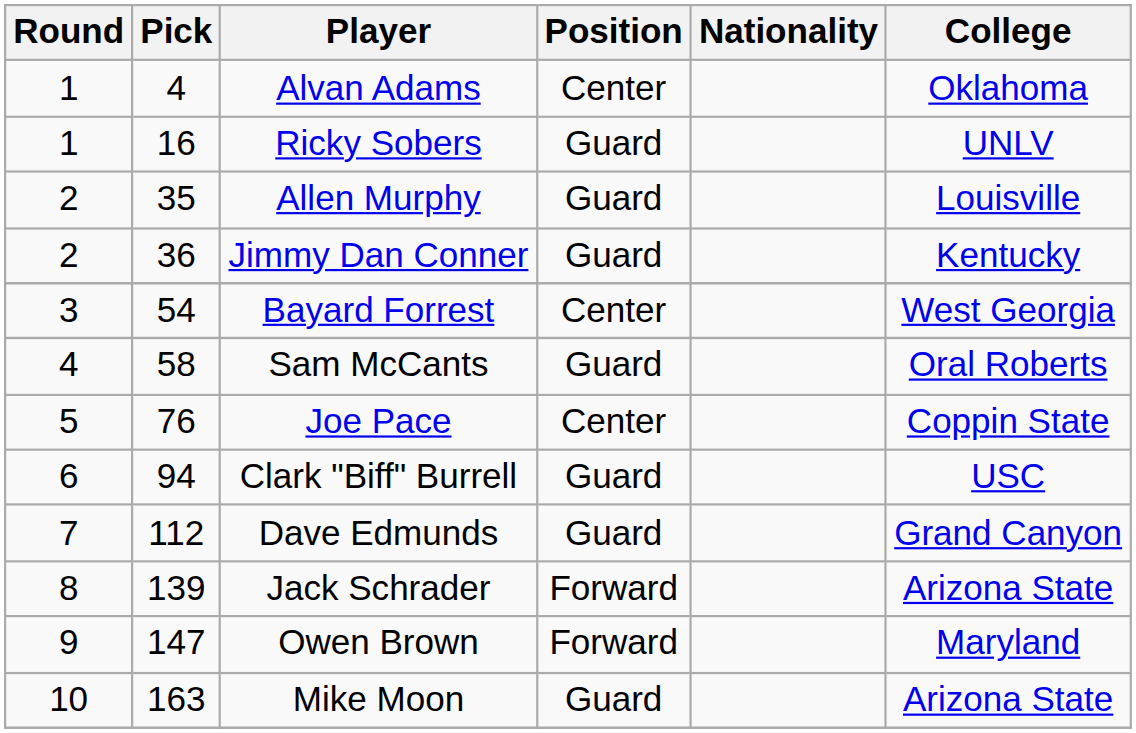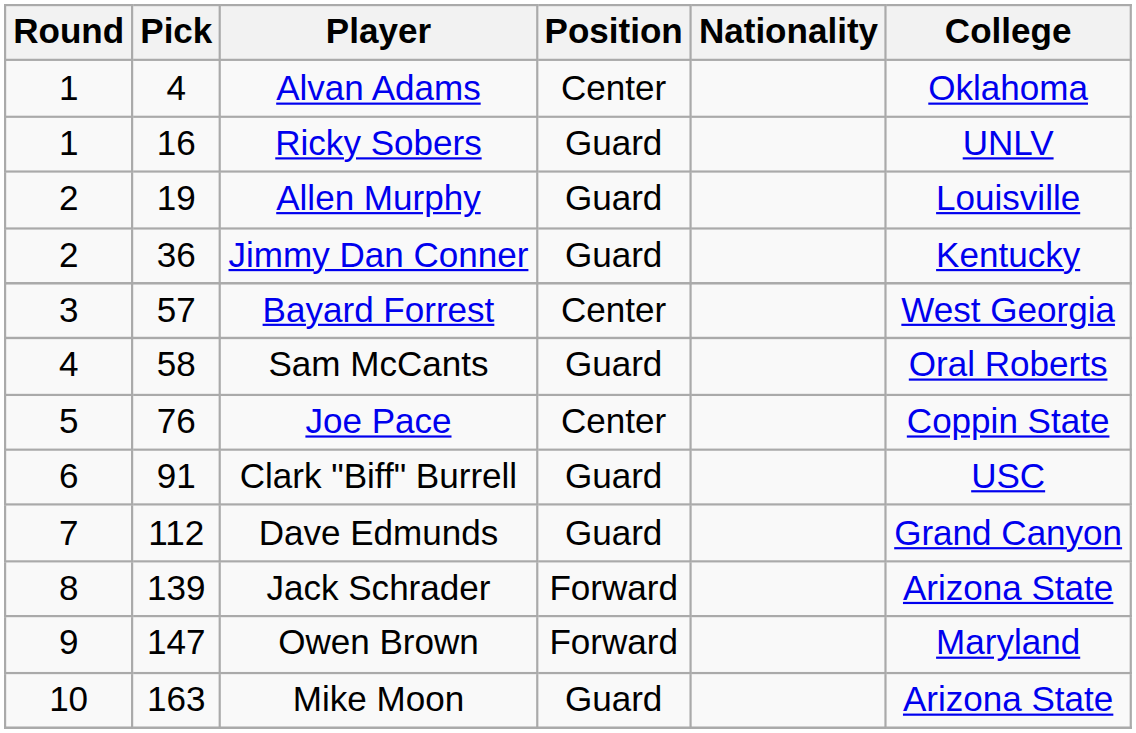(176, 198) 35 -> (176, 198) 19
(176, 310) 54 -> (176, 310) 57
(176, 476) 94 -> (176, 476) 91
